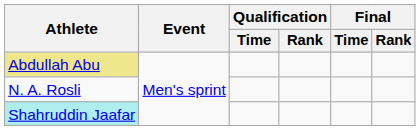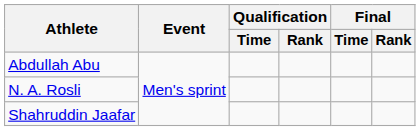(54, 65) khaki background -> (54, 65) no background
(72, 114) paleturquoise background -> (72, 114) no background
